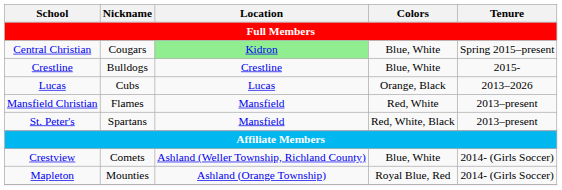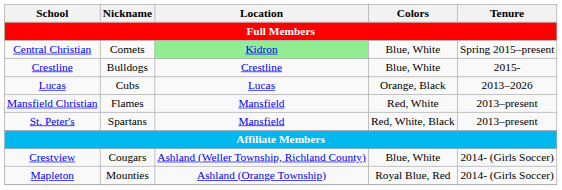(127, 49) Cougars -> (127, 49) Comets
(127, 157) Comets -> (127, 157) Cougars
